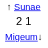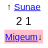(24, 37) no background -> (24, 37) pink background
